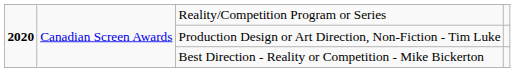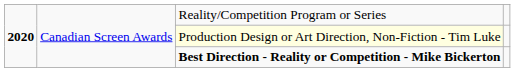(340, 36) no background -> (340, 36) lightyellow background
(331, 57) normal -> (339, 57) bold
